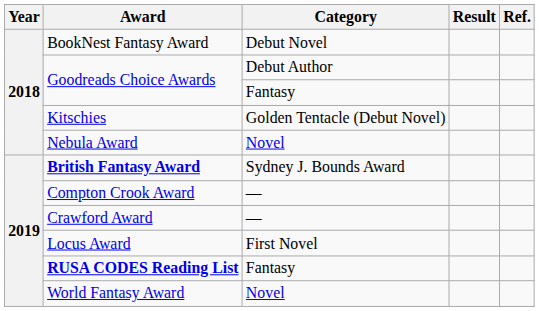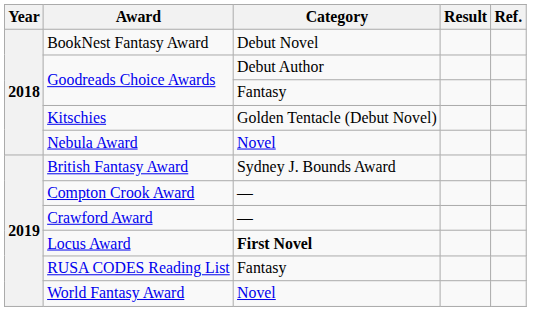(124, 167) bold -> (118, 167) normal
(282, 243) normal -> (275, 243) bold
(143, 268) bold -> (138, 268) normal
